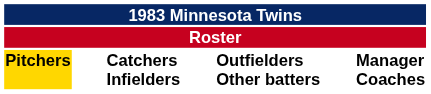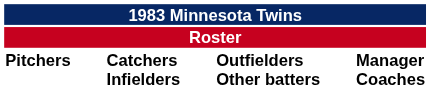(38, 60) gold background -> (38, 60) no background
